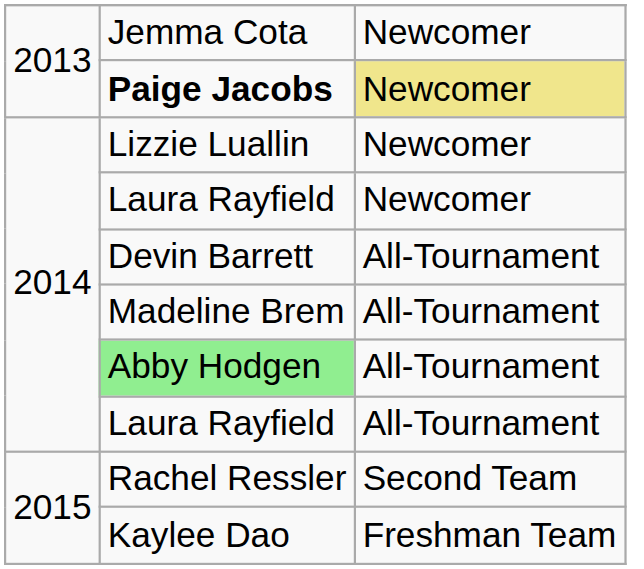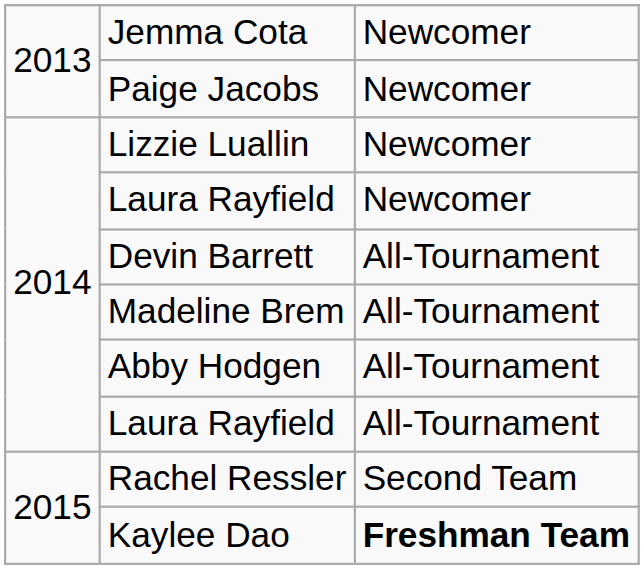(220, 88) bold -> (213, 88) normal
(447, 88) khaki background -> (447, 88) no background
(214, 367) lightgreen background -> (214, 367) no background
(489, 534) normal -> (496, 534) bold
